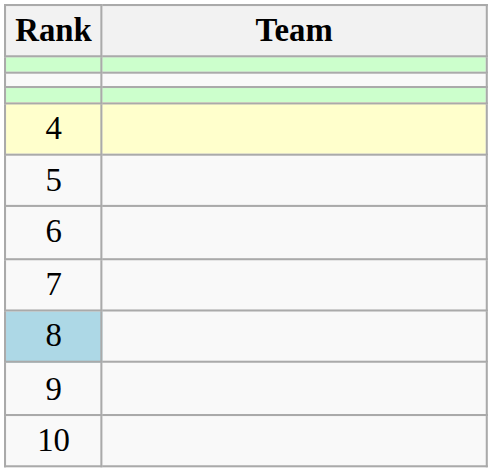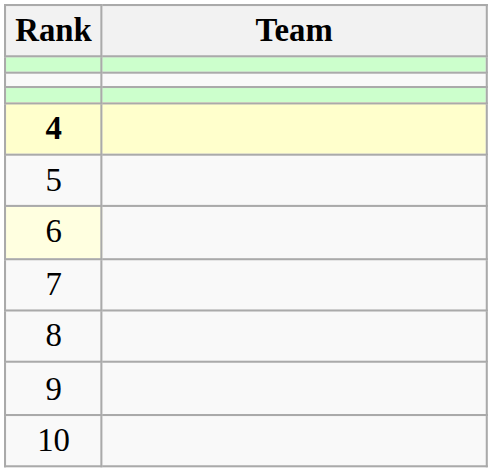(54, 127) normal -> (54, 127) bold
(54, 231) no background -> (54, 231) lightyellow background
(54, 335) lightblue background -> (54, 335) no background
